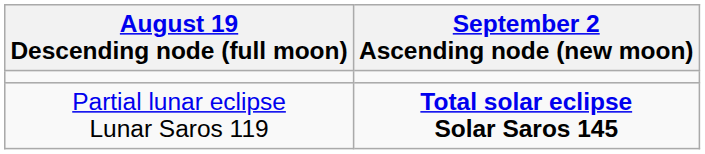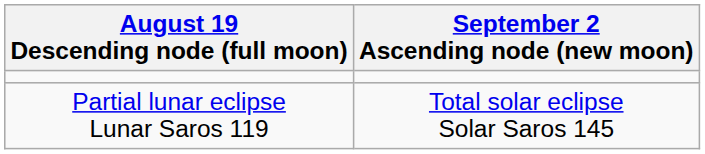(526, 115) bold -> (526, 115) normal
